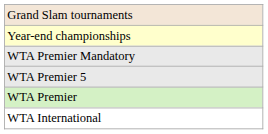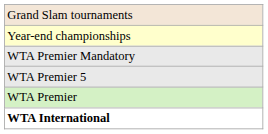(54, 118) normal -> (59, 118) bold
